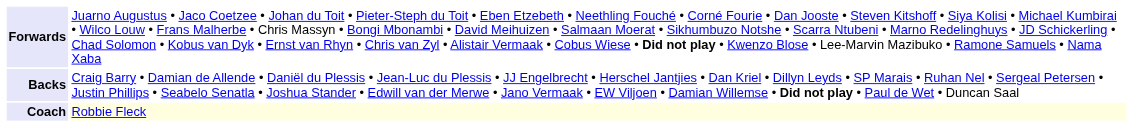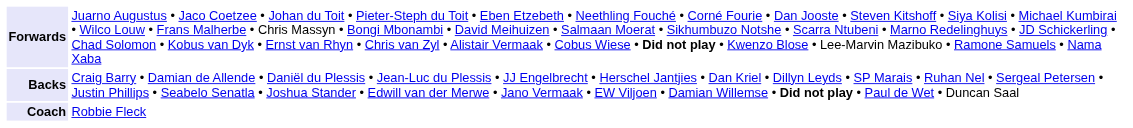(109, 112) lightyellow background -> (109, 112) no background
